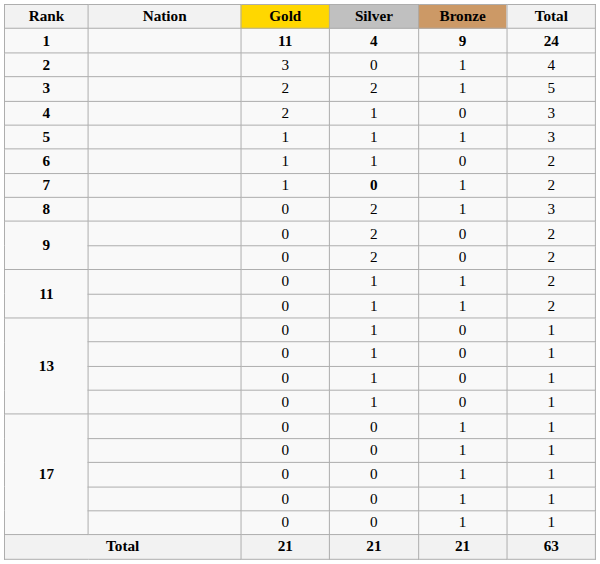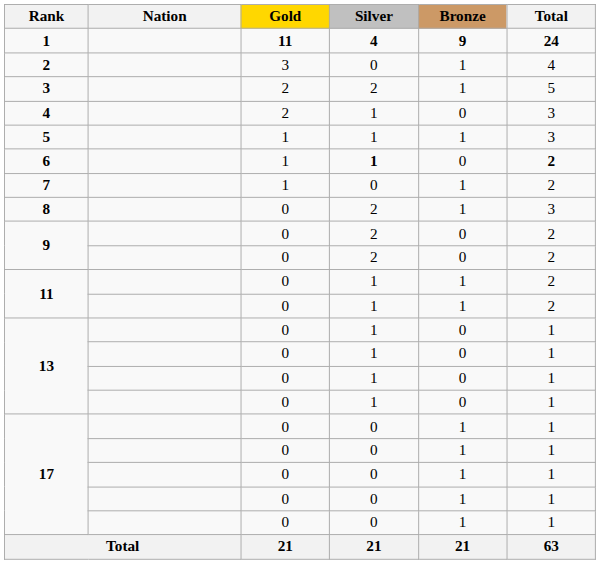(374, 161) normal -> (374, 161) bold
(551, 161) normal -> (551, 161) bold
(374, 185) bold -> (374, 185) normal
